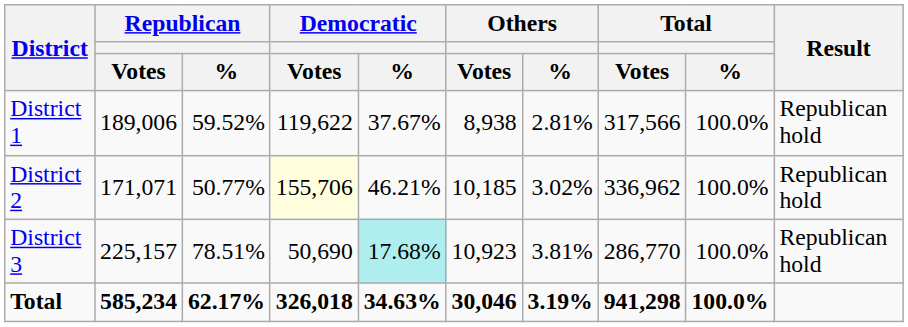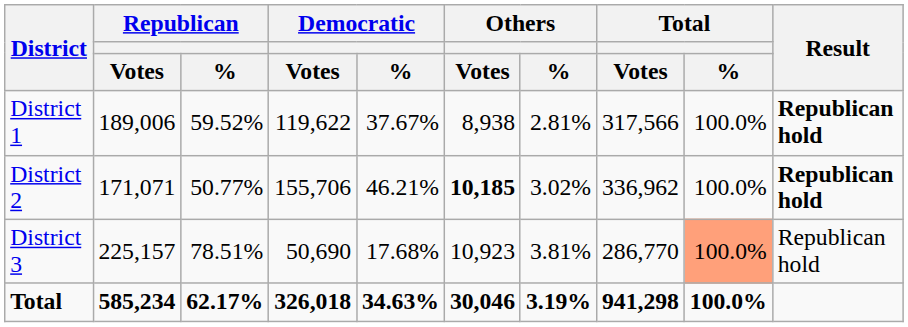(833, 122) normal -> (836, 122) bold
(314, 186) lightyellow background -> (313, 186) no background
(484, 186) normal -> (482, 186) bold
(833, 186) normal -> (836, 186) bold
(404, 251) paleturquoise background -> (402, 251) no background
(732, 251) no background -> (730, 251) lightsalmon background
